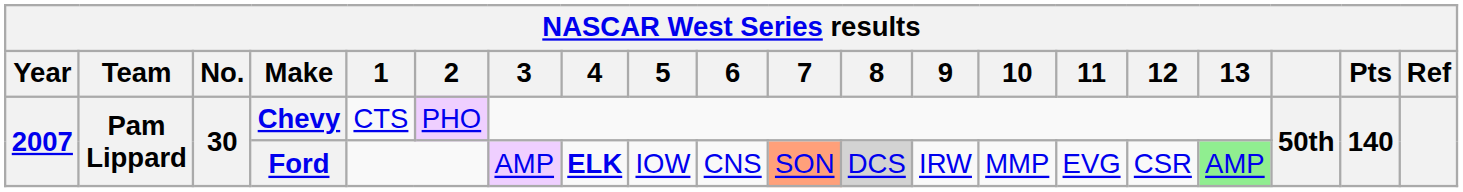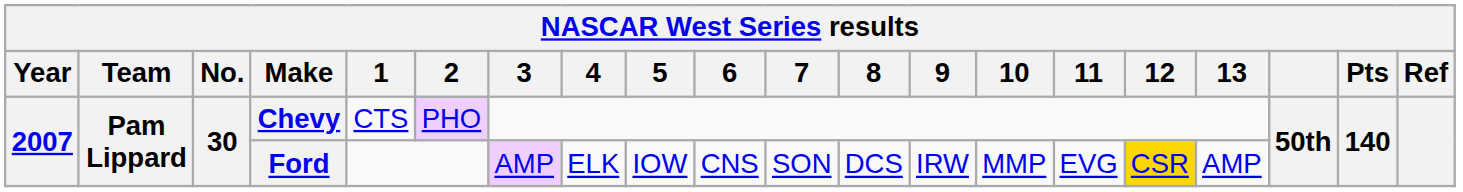(595, 164) bold -> (593, 164) normal
(805, 164) lightsalmon background -> (802, 164) no background
(877, 164) lightgrey background -> (874, 164) no background
(1163, 164) no background -> (1160, 164) gold background
(1235, 164) lightgreen background -> (1232, 164) no background
